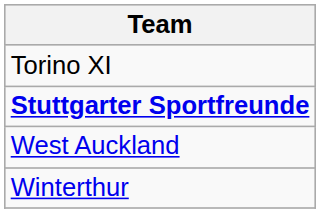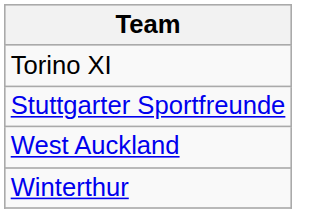(160, 106) bold -> (148, 106) normal
